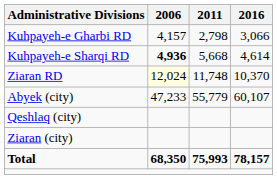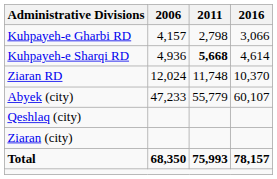(172, 55) bold -> (172, 55) normal
(213, 55) normal -> (213, 55) bold
(168, 76) lightyellow background -> (168, 76) no background
